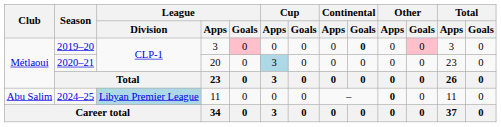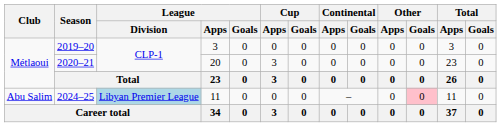(245, 46) pink background -> (245, 46) no background
(363, 46) bold -> (363, 46) normal
(422, 46) pink background -> (422, 46) no background
(274, 63) lightblue background -> (274, 63) no background
(392, 96) bold -> (392, 96) normal
(422, 96) no background -> (422, 96) pink background
